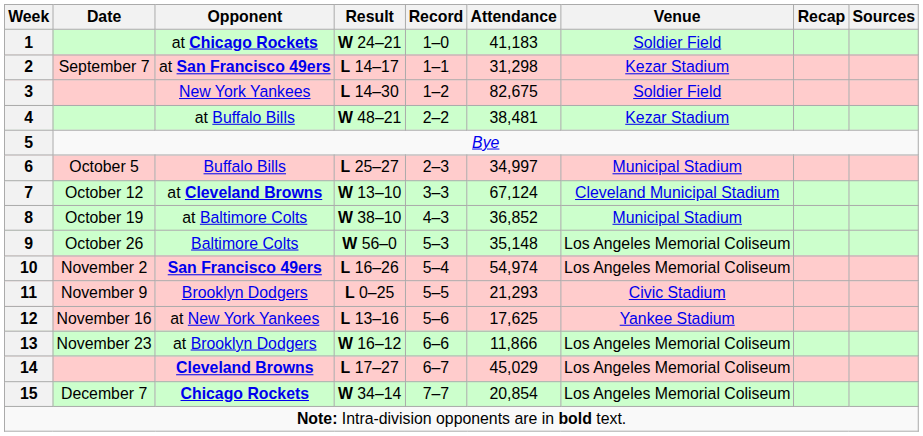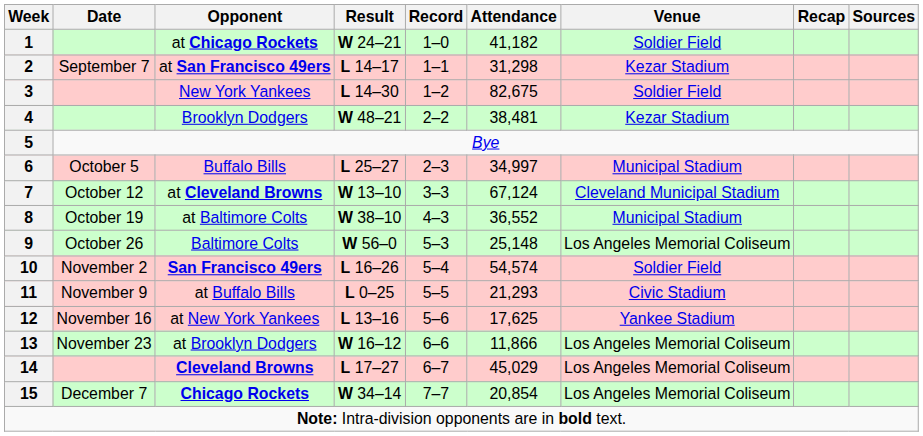(514, 42) 41,183 -> (514, 42) 41,182
(245, 117) at Buffalo Bills -> (245, 117) Brooklyn Dodgers
(514, 218) 36,852 -> (514, 218) 36,552
(514, 243) 35,148 -> (514, 243) 25,148
(514, 268) 54,974 -> (514, 268) 54,574
(677, 268) Los Angeles Memorial Coliseum -> (677, 268) Soldier Field
(245, 293) Brooklyn Dodgers -> (245, 293) at Buffalo Bills
